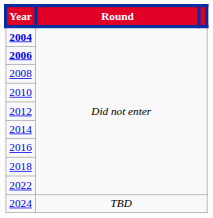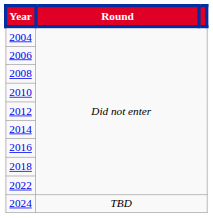(21, 37) bold -> (21, 37) normal
(21, 55) bold -> (21, 55) normal
